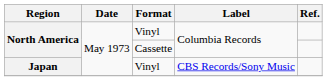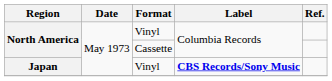(236, 66) normal -> (239, 66) bold
